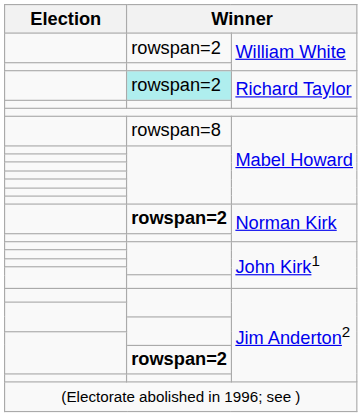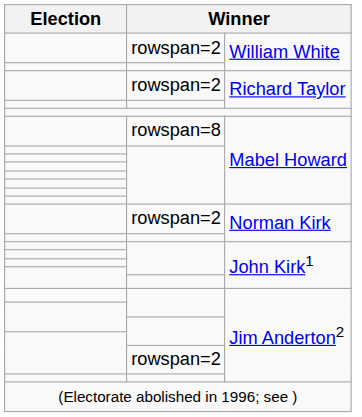(176, 85) paleturquoise background -> (176, 85) no background
(179, 218) bold -> (176, 218) normal
(179, 359) bold -> (176, 359) normal
